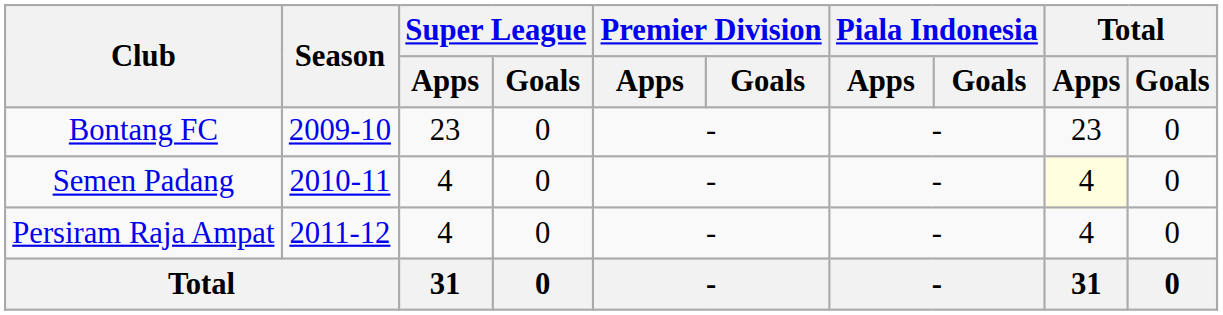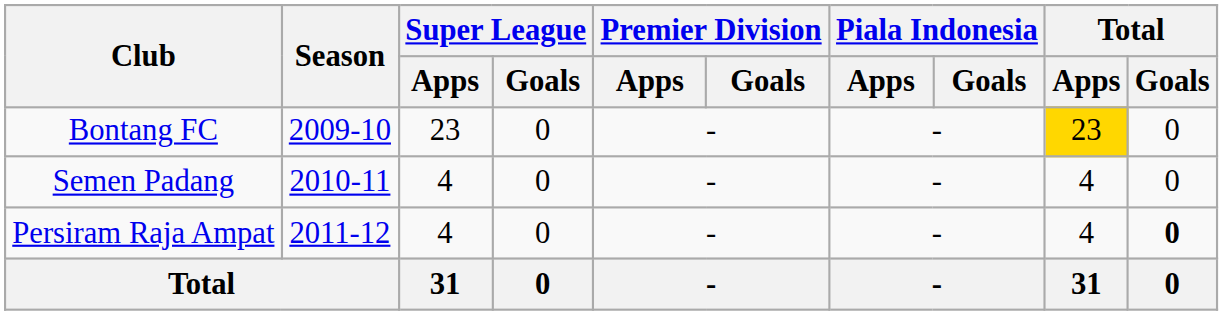(1086, 131) no background -> (1086, 131) gold background
(1086, 181) lightyellow background -> (1086, 181) no background
(1172, 232) normal -> (1172, 232) bold
